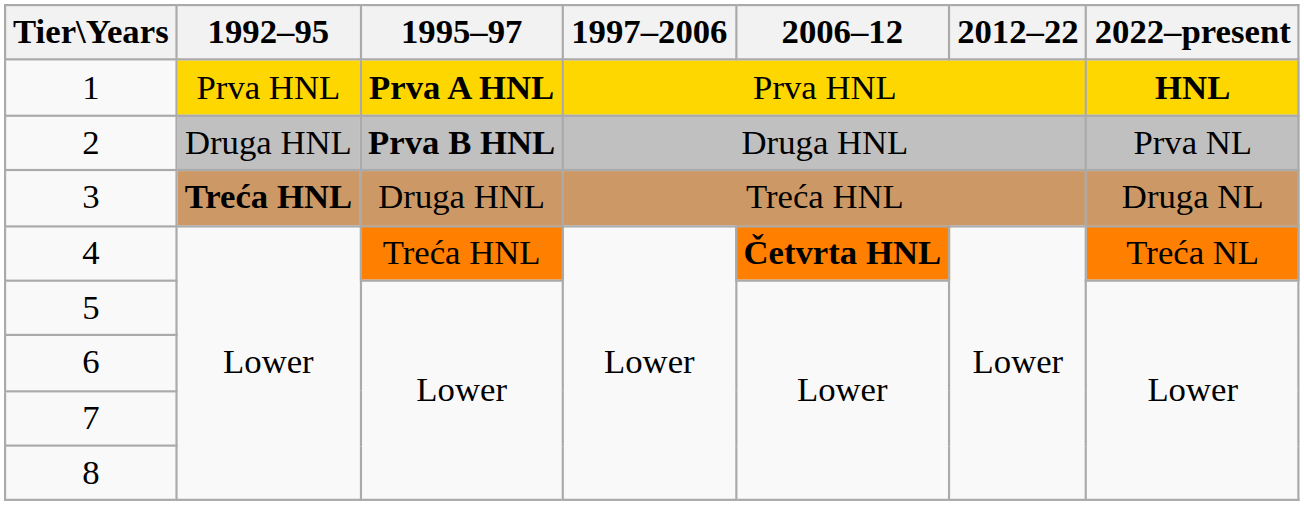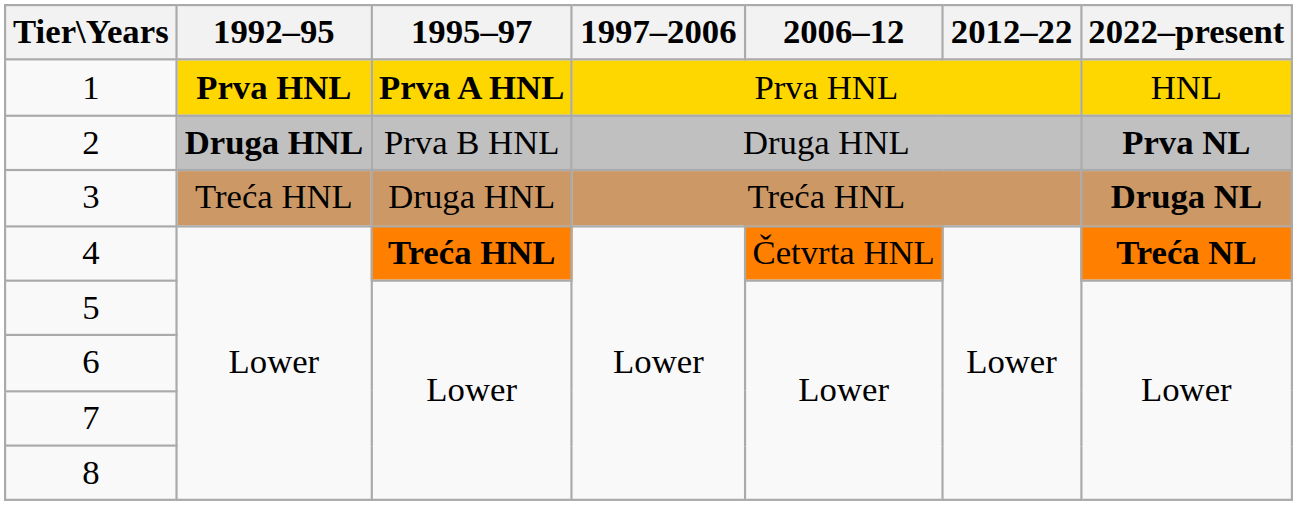(268, 87) normal -> (274, 87) bold
(1193, 87) bold -> (1186, 87) normal
(268, 142) normal -> (274, 142) bold
(462, 142) bold -> (472, 142) normal
(1193, 142) normal -> (1186, 142) bold
(268, 197) bold -> (274, 197) normal
(1193, 197) normal -> (1186, 197) bold
(462, 252) normal -> (472, 252) bold
(842, 252) bold -> (844, 252) normal
(1193, 252) normal -> (1186, 252) bold
